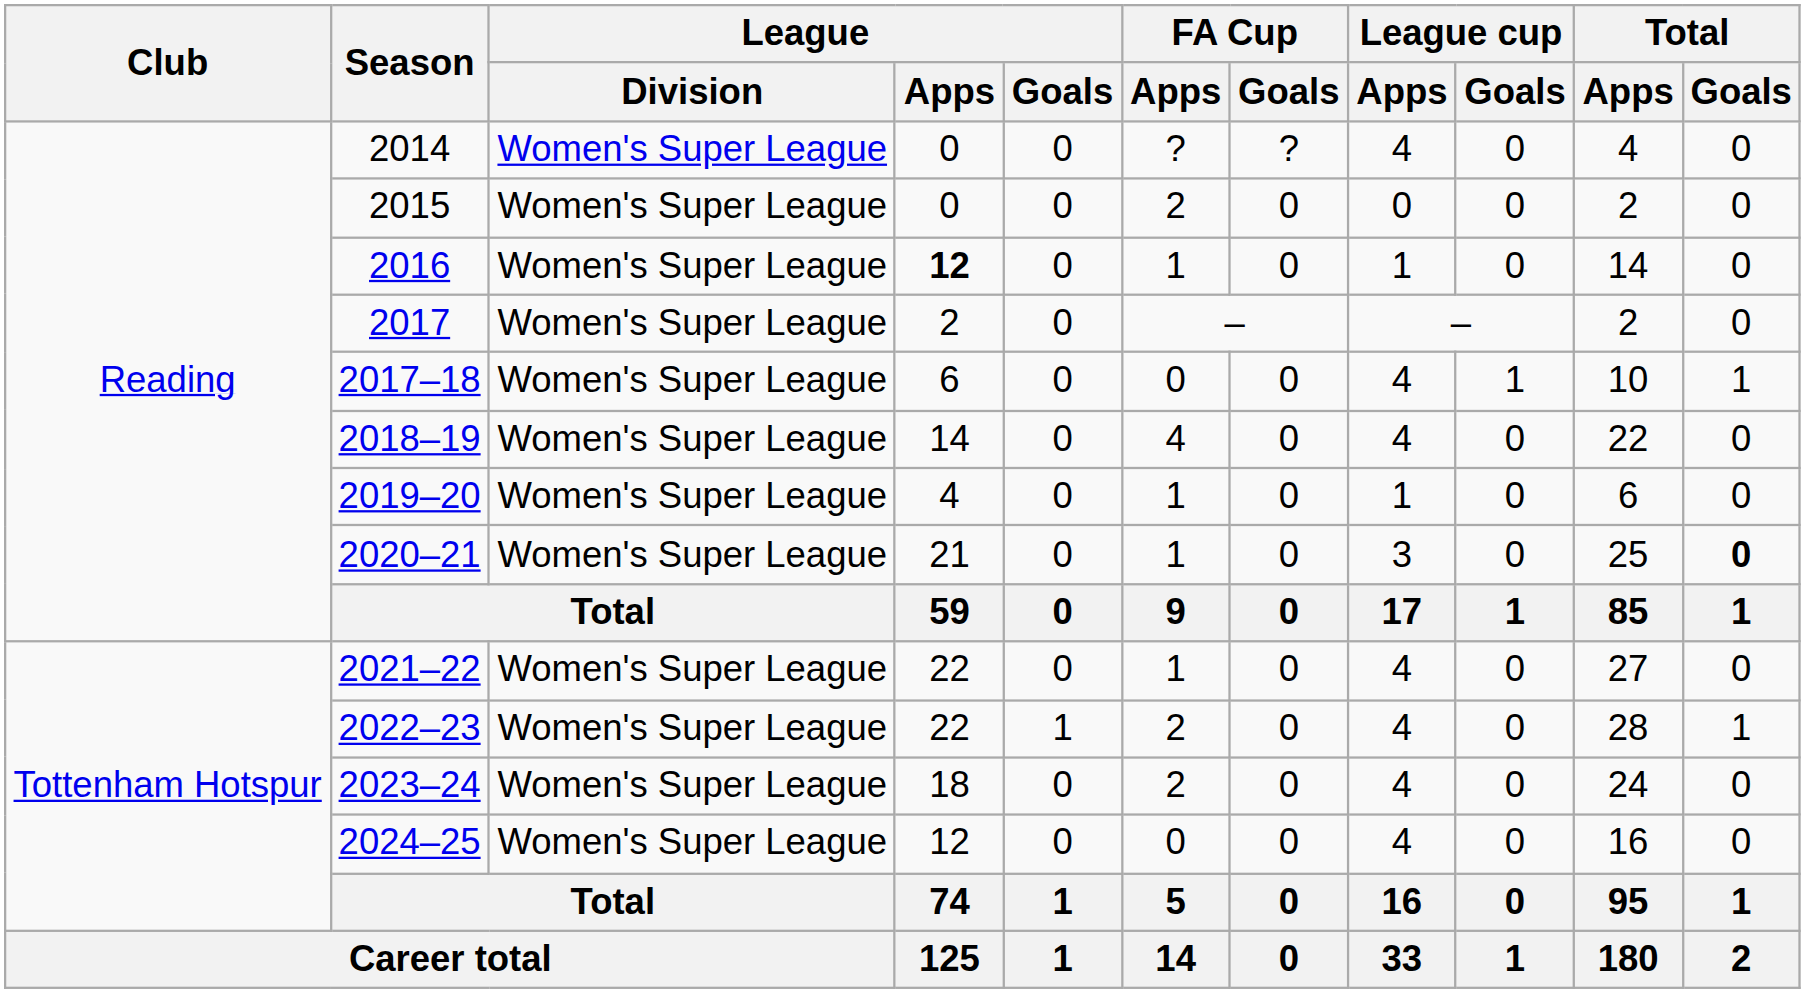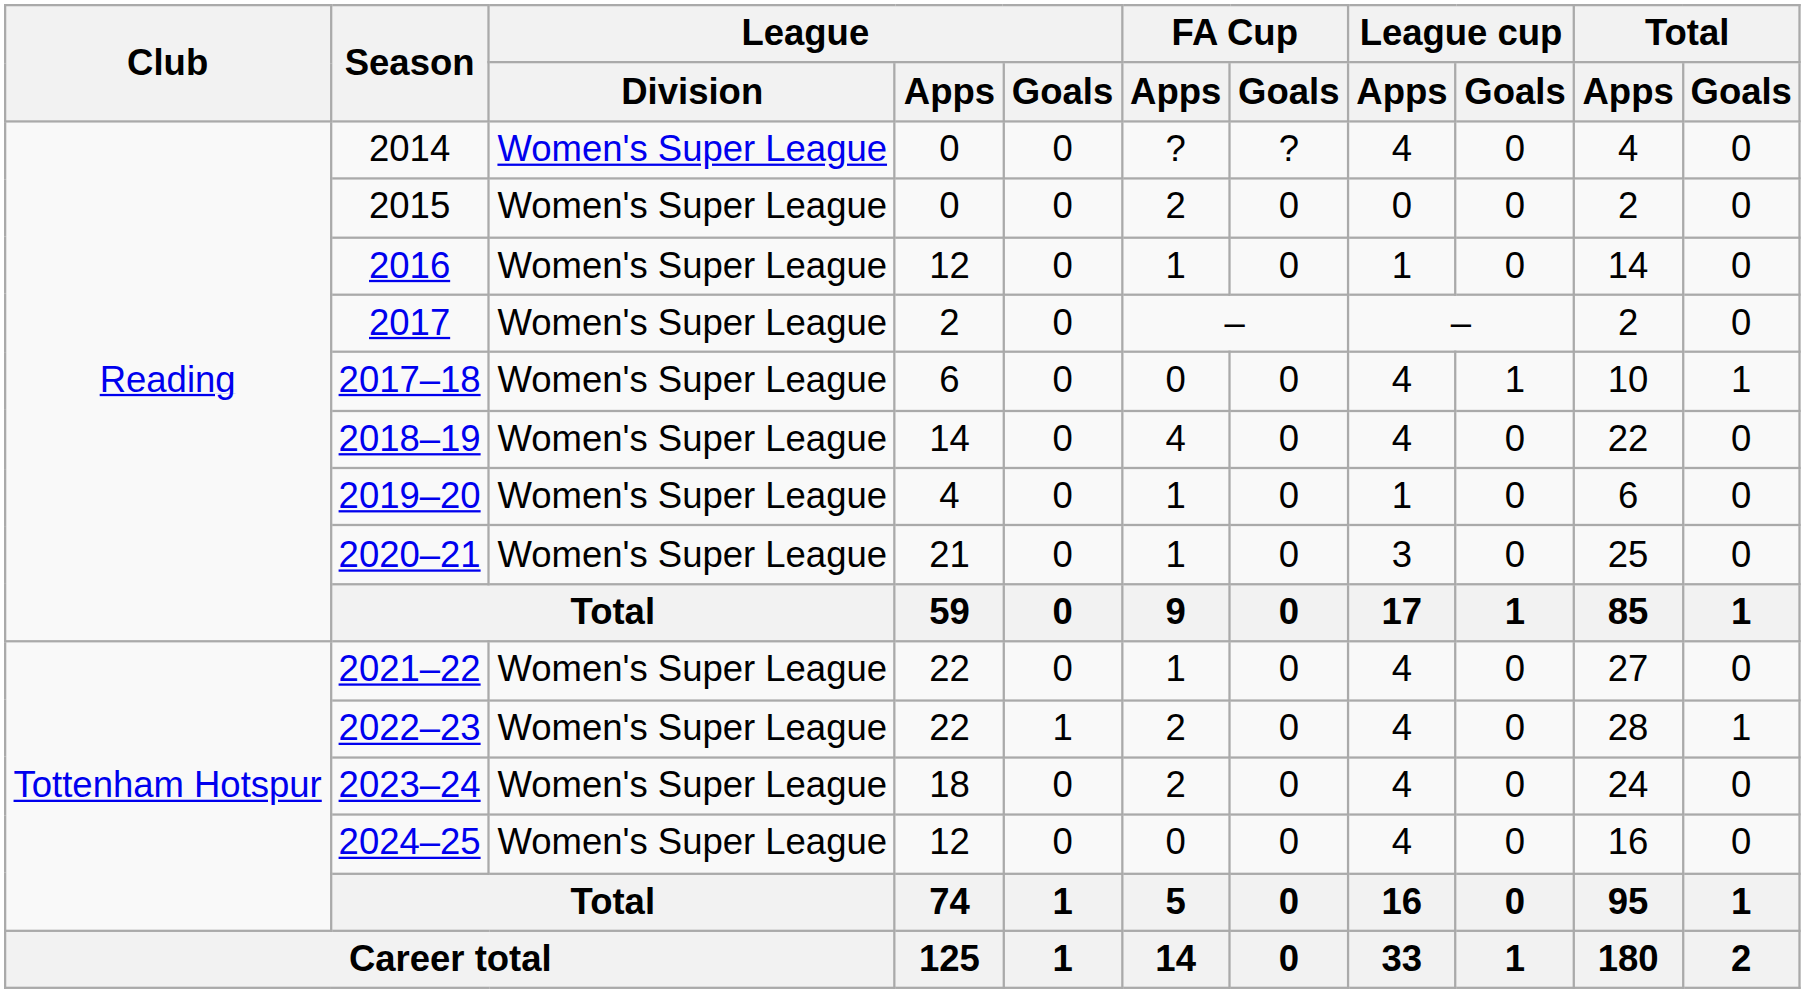(949, 264) bold -> (949, 264) normal
(1741, 554) bold -> (1741, 554) normal
